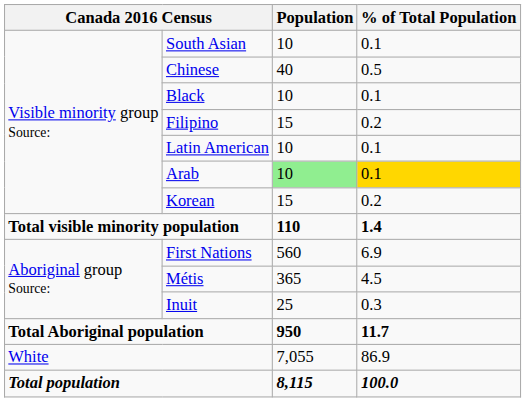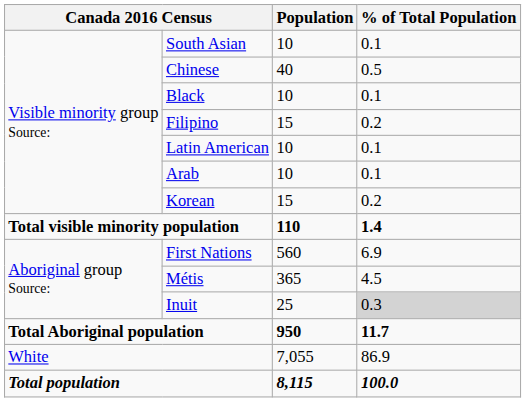(285, 174) lightgreen background -> (285, 174) no background
(371, 174) gold background -> (371, 174) no background
(371, 305) no background -> (371, 305) lightgrey background
